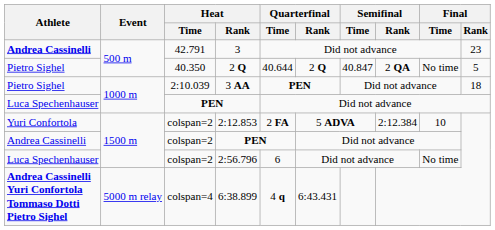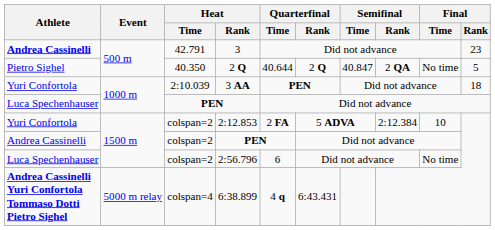(36, 86) Pietro Sighel -> (42, 86) Yuri Confortola
